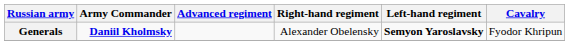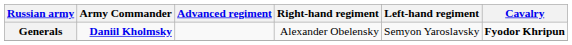(434, 31) bold -> (432, 31) normal
(525, 31) normal -> (525, 31) bold
